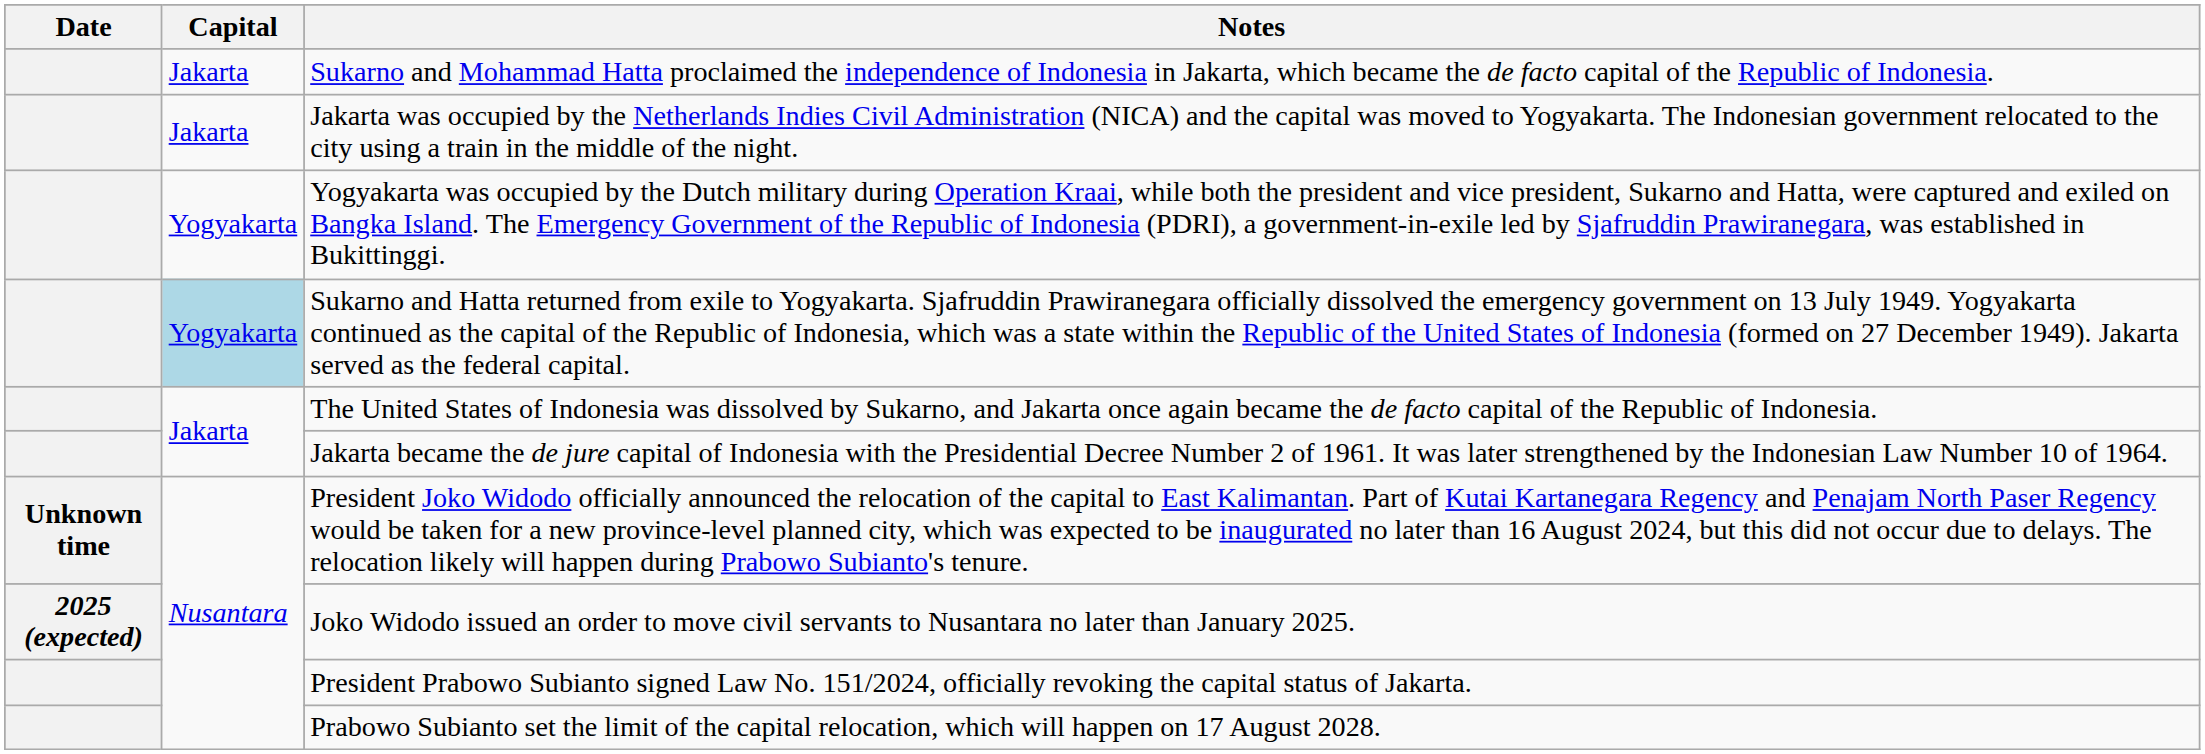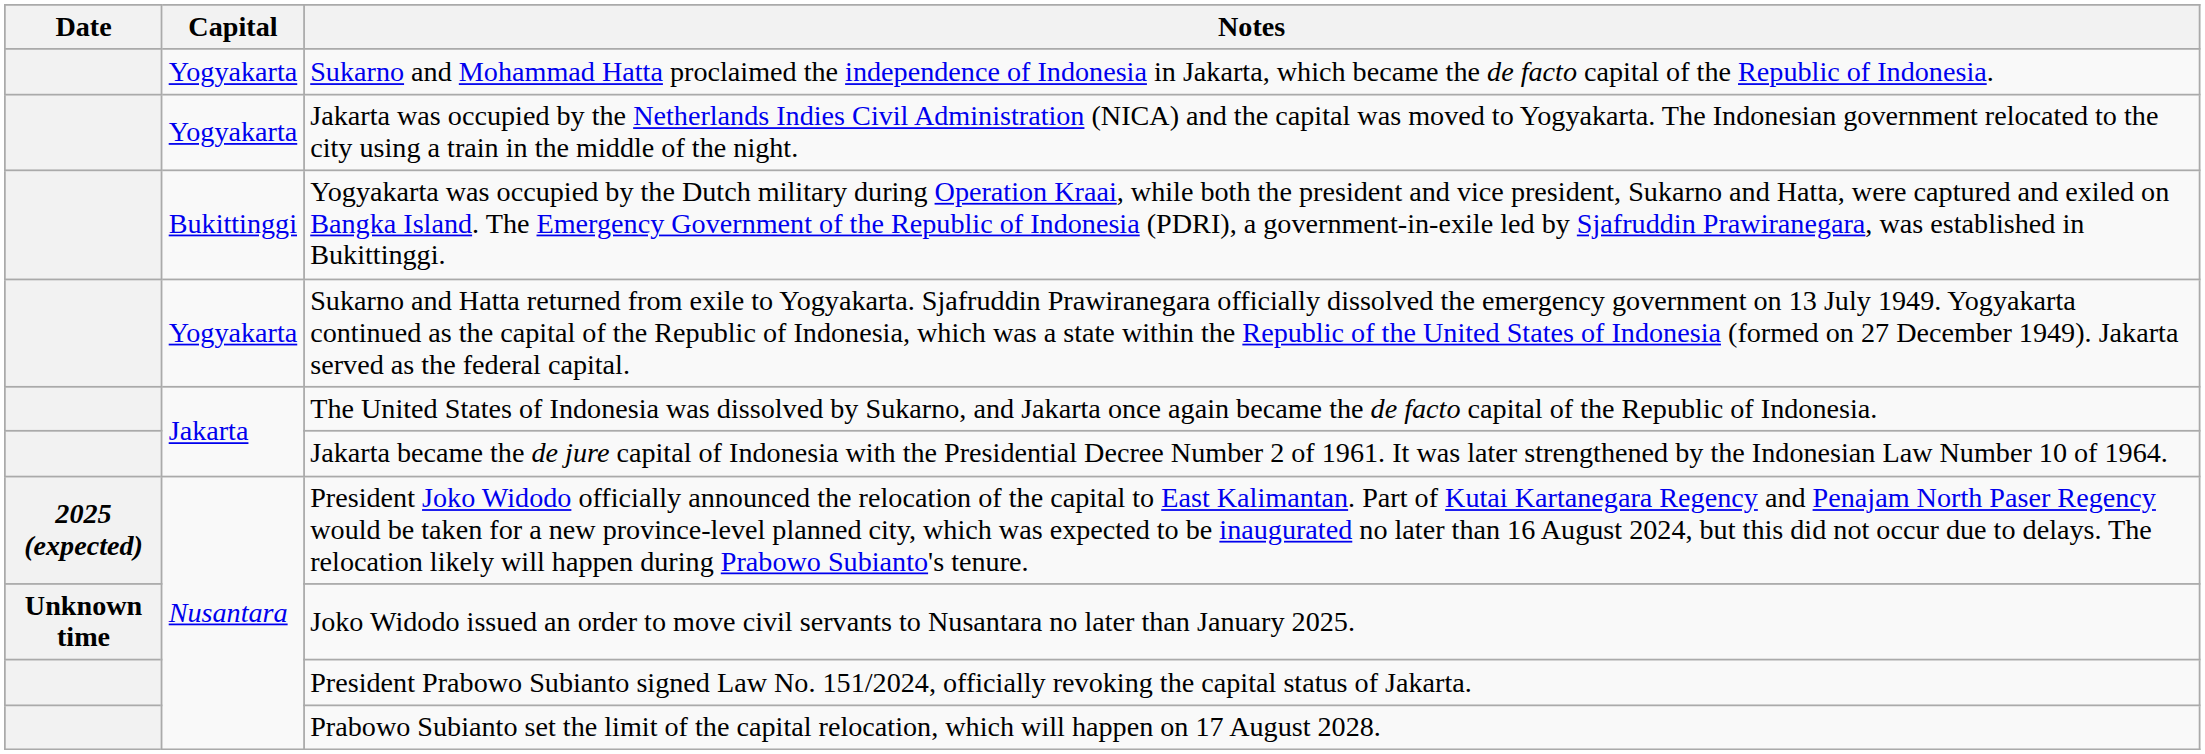(209, 71) Jakarta -> (233, 71) Yogyakarta
(209, 131) Jakarta -> (233, 131) Yogyakarta
(233, 224) Yogyakarta -> (233, 224) Bukittinggi
(233, 332) lightblue background -> (233, 332) no background
(84, 529) Unknown time -> (84, 529) 2025 (expected)
(84, 621) 2025 (expected) -> (84, 621) Unknown time
